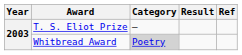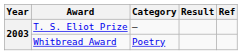(149, 42) lightgrey background -> (149, 42) no background
